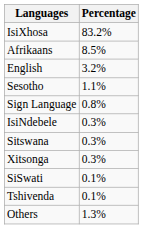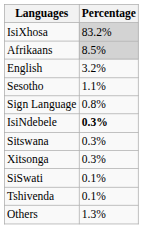(97, 31) no background -> (97, 31) lightgrey background
(94, 50) no background -> (94, 50) lightgrey background
(94, 123) normal -> (95, 123) bold
